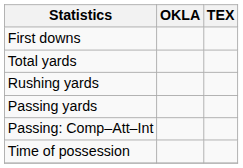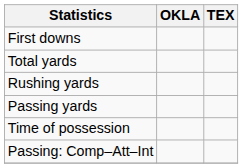rows swapped: (81, 128) <-> (69, 151)
